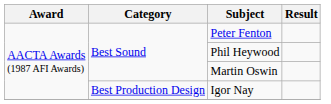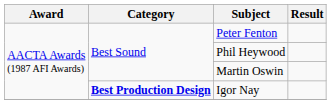(148, 90) normal -> (151, 90) bold
